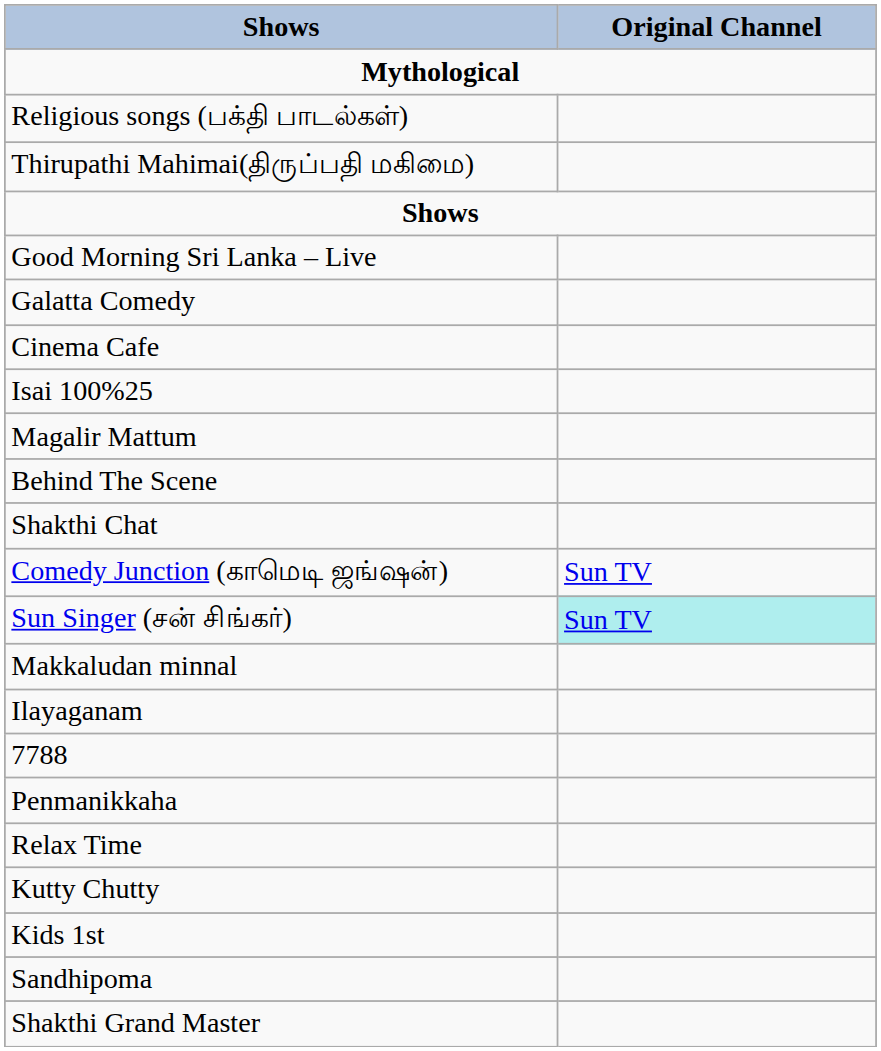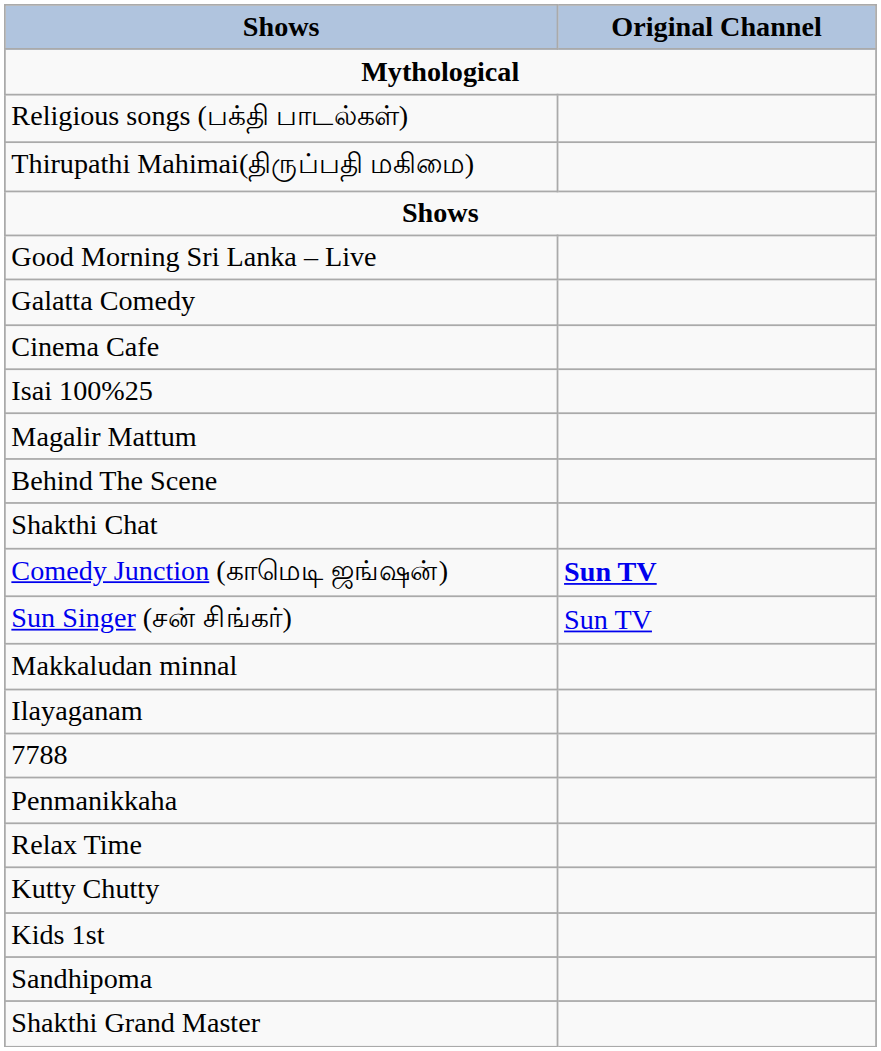(608, 571) normal -> (610, 571) bold
(608, 619) paleturquoise background -> (608, 619) no background
